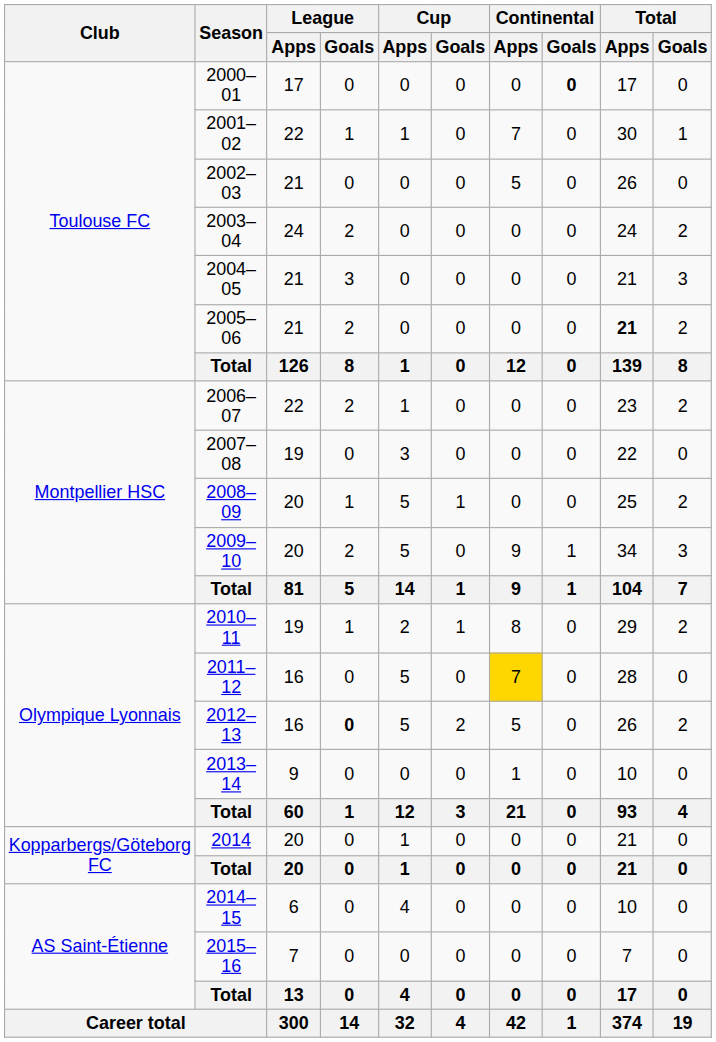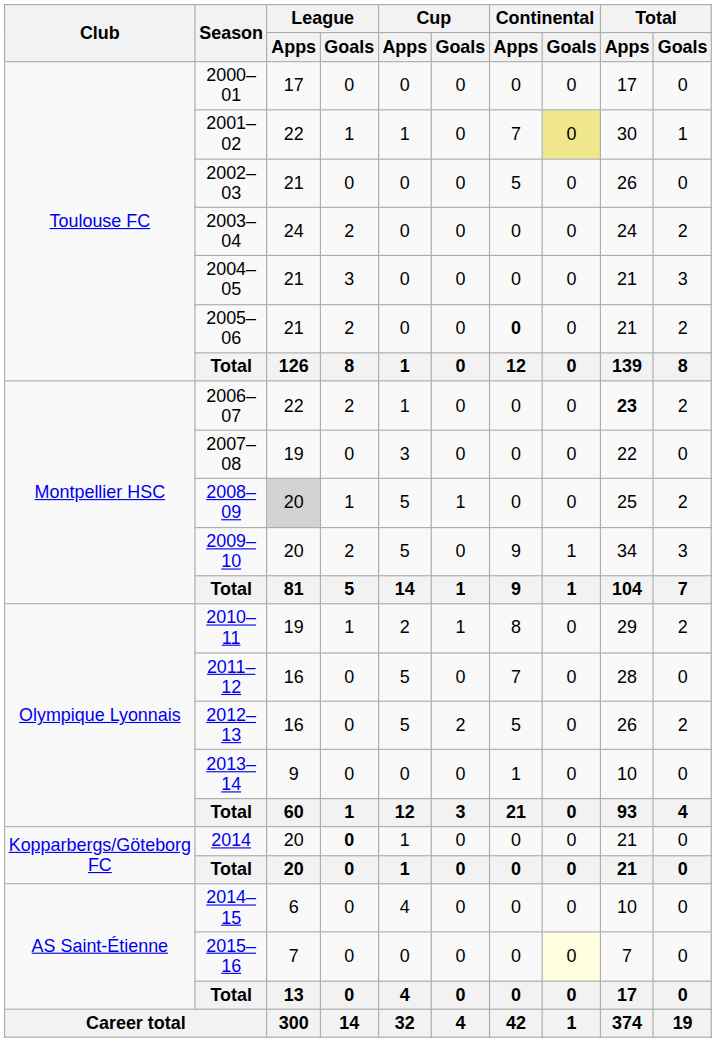(571, 85) bold -> (571, 85) normal
(571, 134) no background -> (571, 134) khaki background
(516, 328) normal -> (516, 328) bold
(627, 328) bold -> (627, 328) normal
(627, 405) normal -> (627, 405) bold
(294, 502) no background -> (294, 502) lightgrey background
(516, 676) gold background -> (516, 676) no background
(349, 725) bold -> (349, 725) normal
(349, 840) normal -> (349, 840) bold
(571, 956) no background -> (571, 956) lightyellow background
